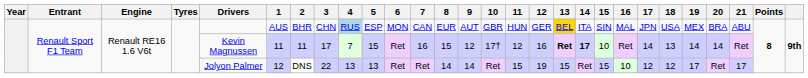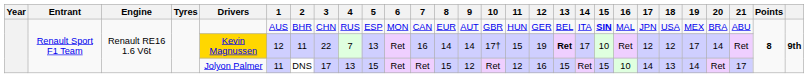(350, 27) lightblue background -> (350, 27) no background
(565, 27) gold background -> (565, 27) no background
(604, 27) normal -> (604, 27) bold
(233, 46) no background -> (233, 46) gold background
(279, 46) 11 -> (279, 46) 12
(326, 46) 17 -> (326, 46) 22
(373, 46) 15 -> (373, 46) 13
(446, 46) 15 -> (446, 46) 14
(469, 46) 12 -> (469, 46) 14
(517, 46) 12 -> (517, 46) 15
(542, 46) 16 -> (542, 46) 19
(585, 46) bold -> (585, 46) normal
(648, 46) 14 -> (648, 46) 12
(670, 46) 13 -> (670, 46) 12
(694, 46) 14 -> (694, 46) 17
(279, 66) 12 -> (279, 66) 11
(326, 66) 22 -> (326, 66) 17
(373, 66) 13 -> (373, 66) 15
(446, 66) 14 -> (446, 66) 15
(469, 66) 14 -> (469, 66) 12
(517, 66) 15 -> (517, 66) 12
(542, 66) 19 -> (542, 66) 16
(648, 66) 12 -> (648, 66) 14
(670, 66) 12 -> (670, 66) 13
(694, 66) 17 -> (694, 66) 14
